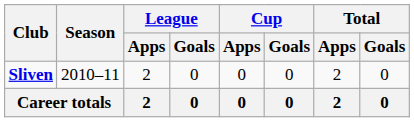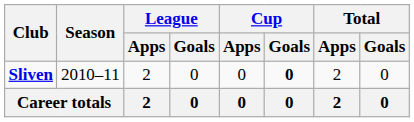(289, 74) normal -> (289, 74) bold
